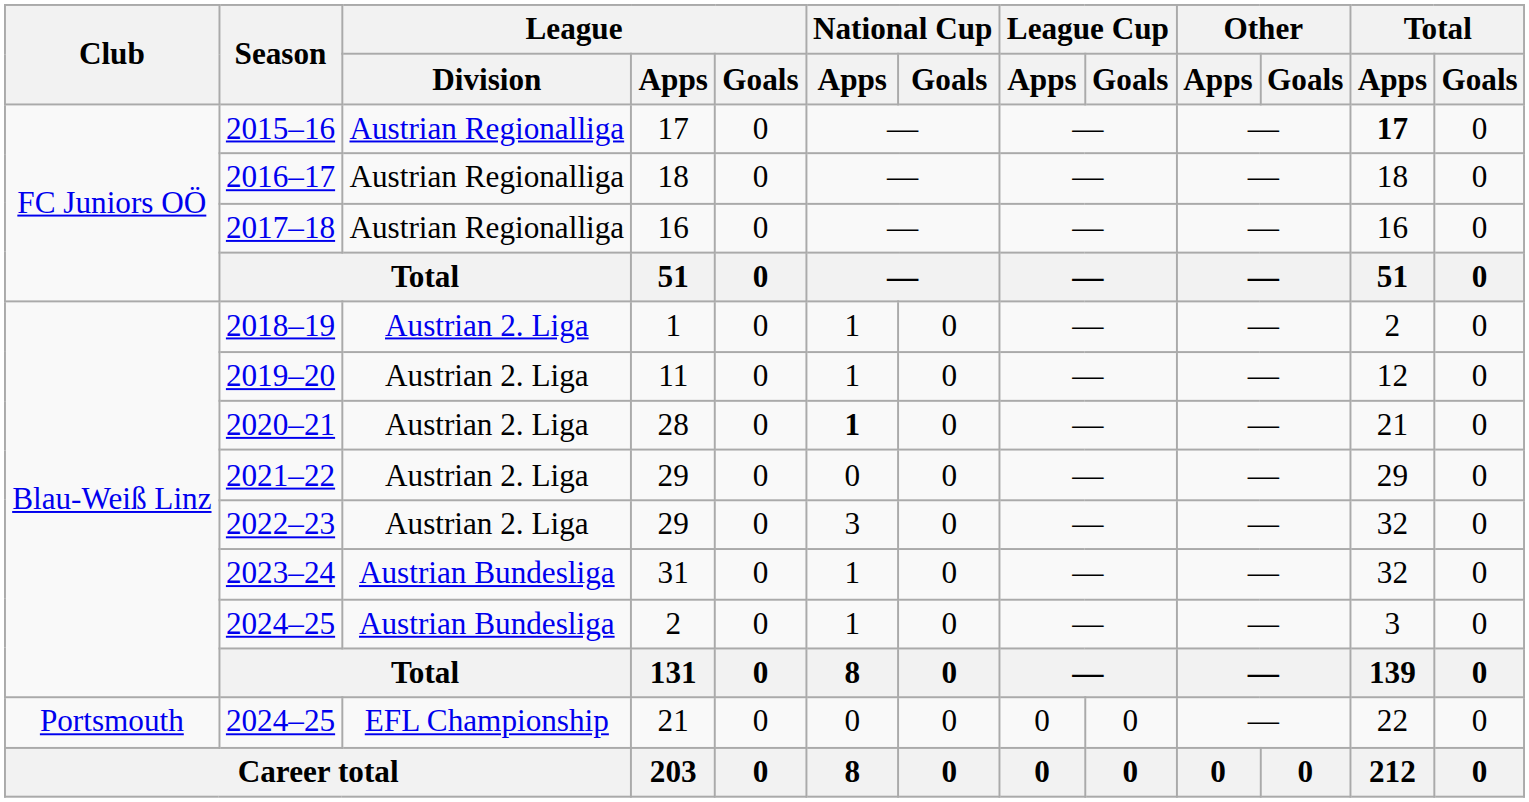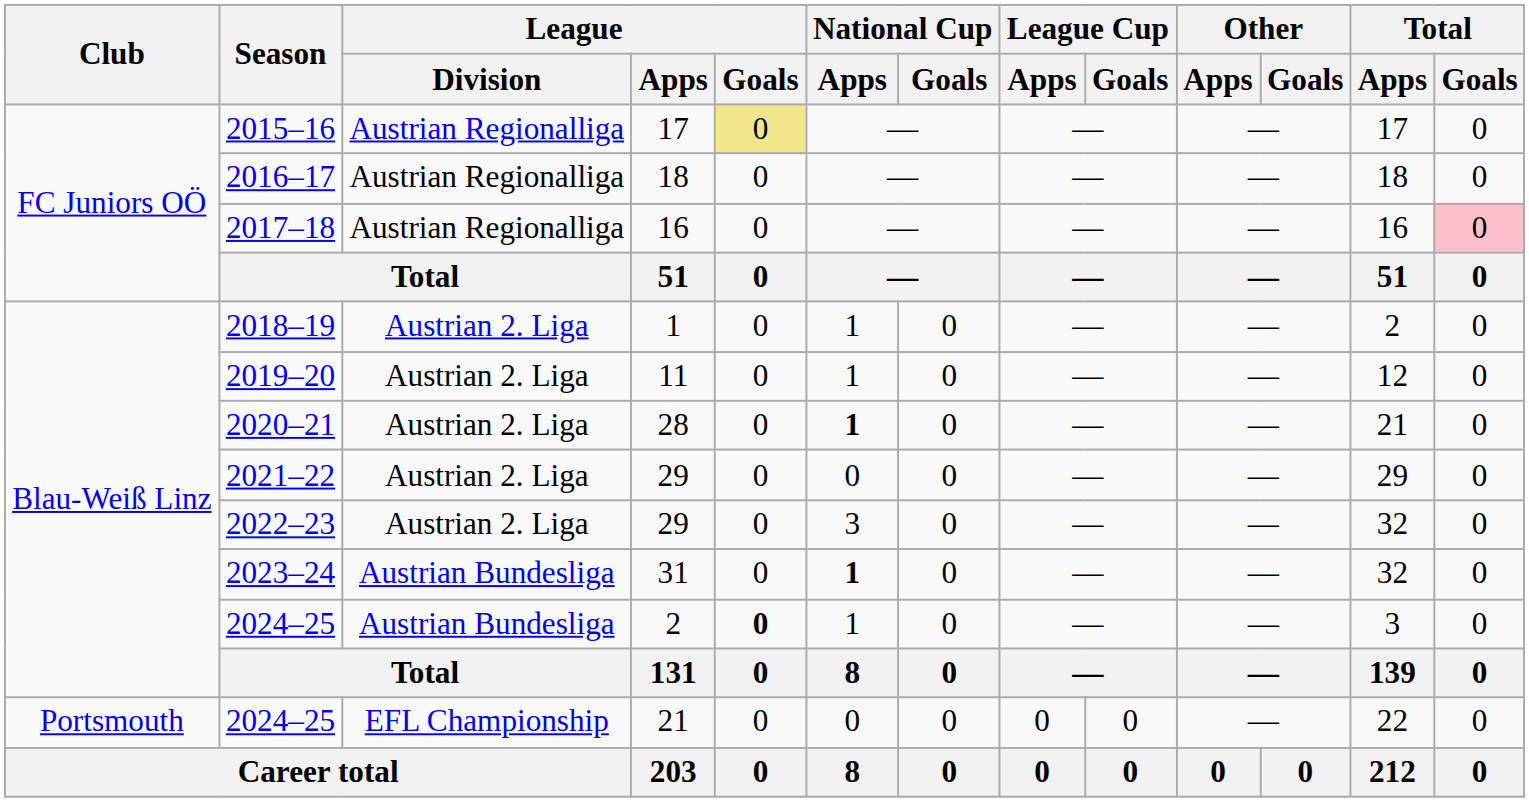(760, 128) no background -> (760, 128) khaki background
(1392, 128) bold -> (1392, 128) normal
(1480, 227) no background -> (1480, 227) pink background
(852, 573) normal -> (852, 573) bold
(760, 623) normal -> (760, 623) bold
